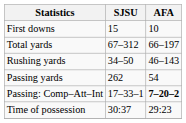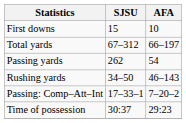rows swapped: (36, 61) <-> (35, 77)
(164, 94) bold -> (164, 94) normal
